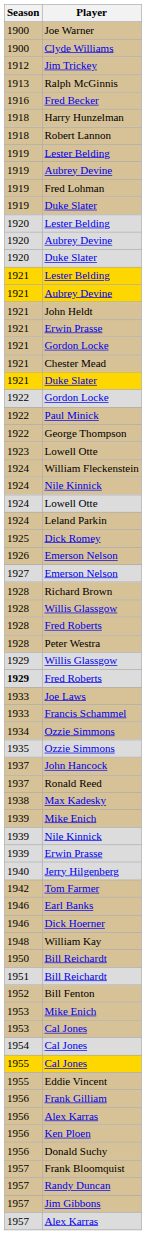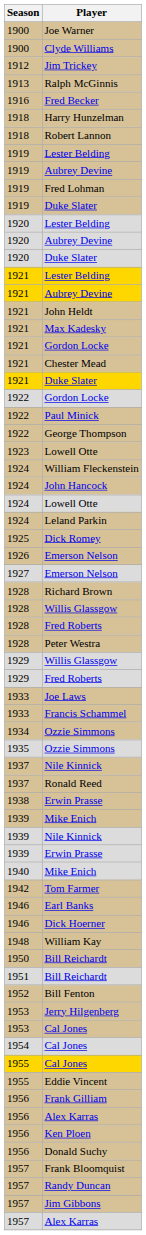(73, 328) Erwin Prasse -> (75, 328) Max Kadesky
(73, 486) Nile Kinnick -> (76, 486) John Hancock
(18, 678) bold -> (18, 678) normal
(76, 766) John Hancock -> (73, 766) Nile Kinnick
(75, 801) Max Kadesky -> (73, 801) Erwin Prasse
(82, 871) Jerry Hilgenberg -> (70, 871) Mike Enich
(70, 1011) Mike Enich -> (82, 1011) Jerry Hilgenberg
